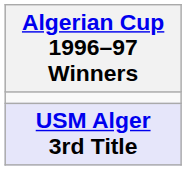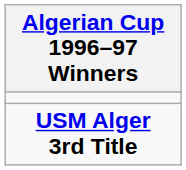(93, 133) lavender background -> (93, 133) no background
